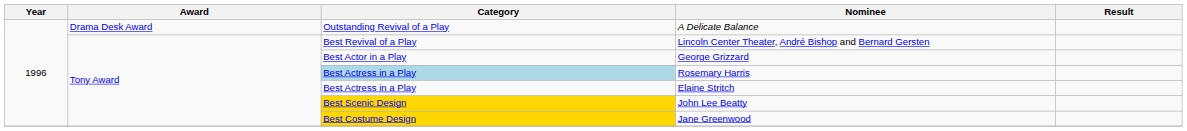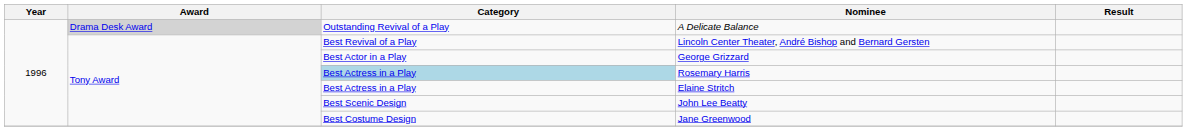(111, 27) no background -> (111, 27) lightgrey background
(365, 103) gold background -> (365, 103) no background
(370, 118) gold background -> (370, 118) no background
